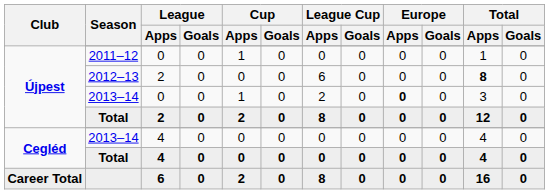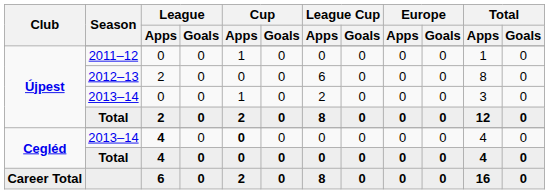(483, 77) bold -> (483, 77) normal
(402, 97) bold -> (402, 97) normal
(161, 138) normal -> (161, 138) bold
(241, 138) normal -> (241, 138) bold
